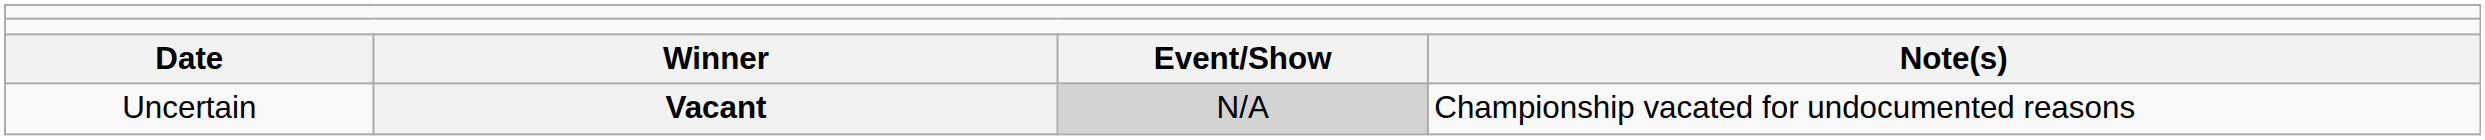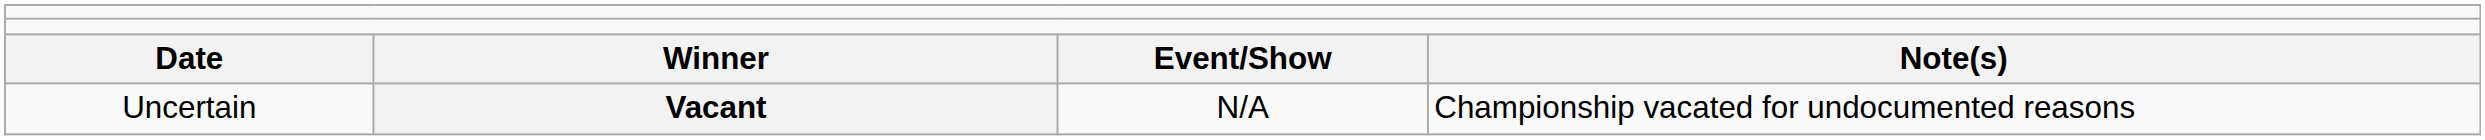(1243, 108) lightgrey background -> (1243, 108) no background
